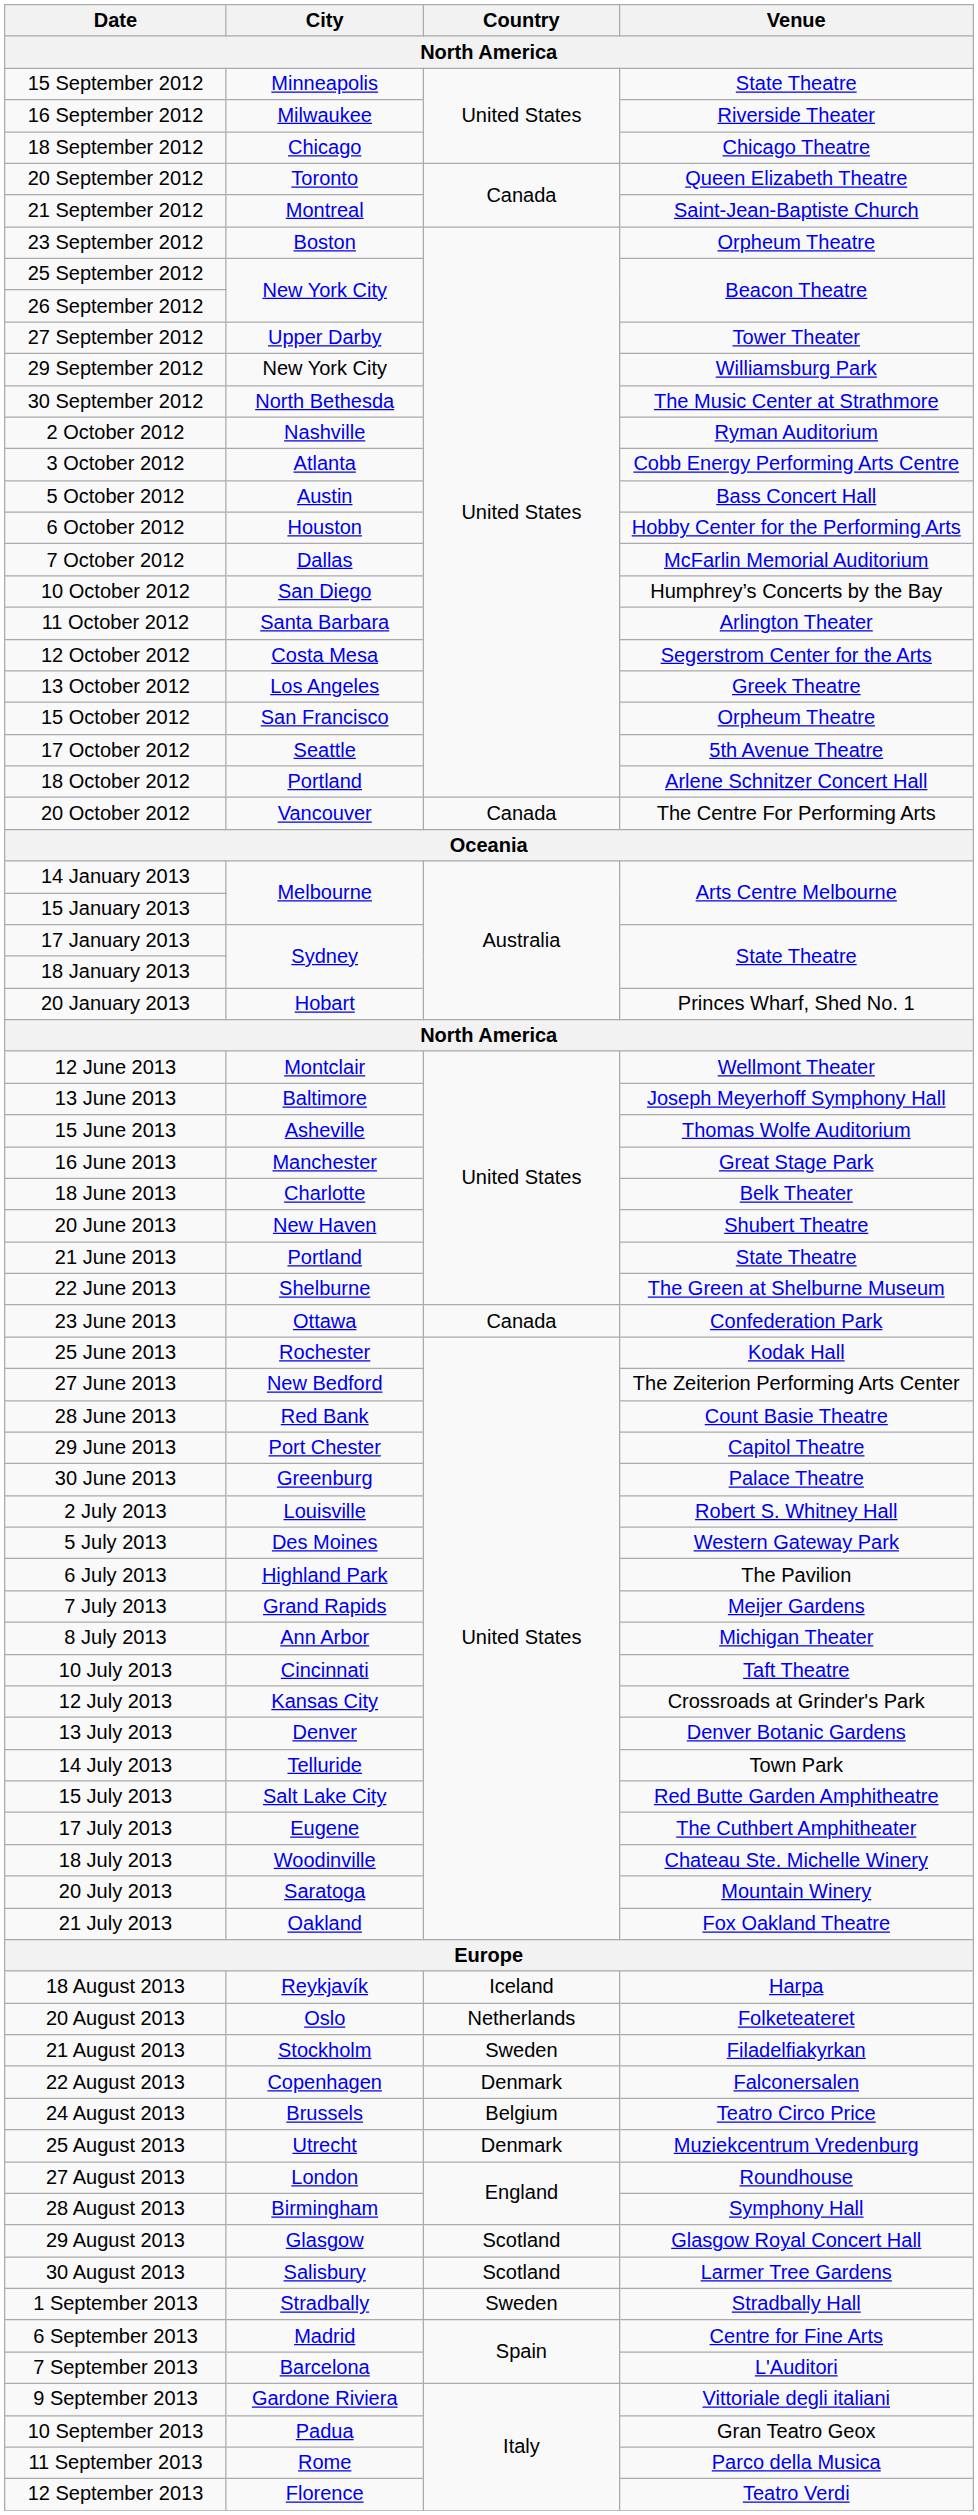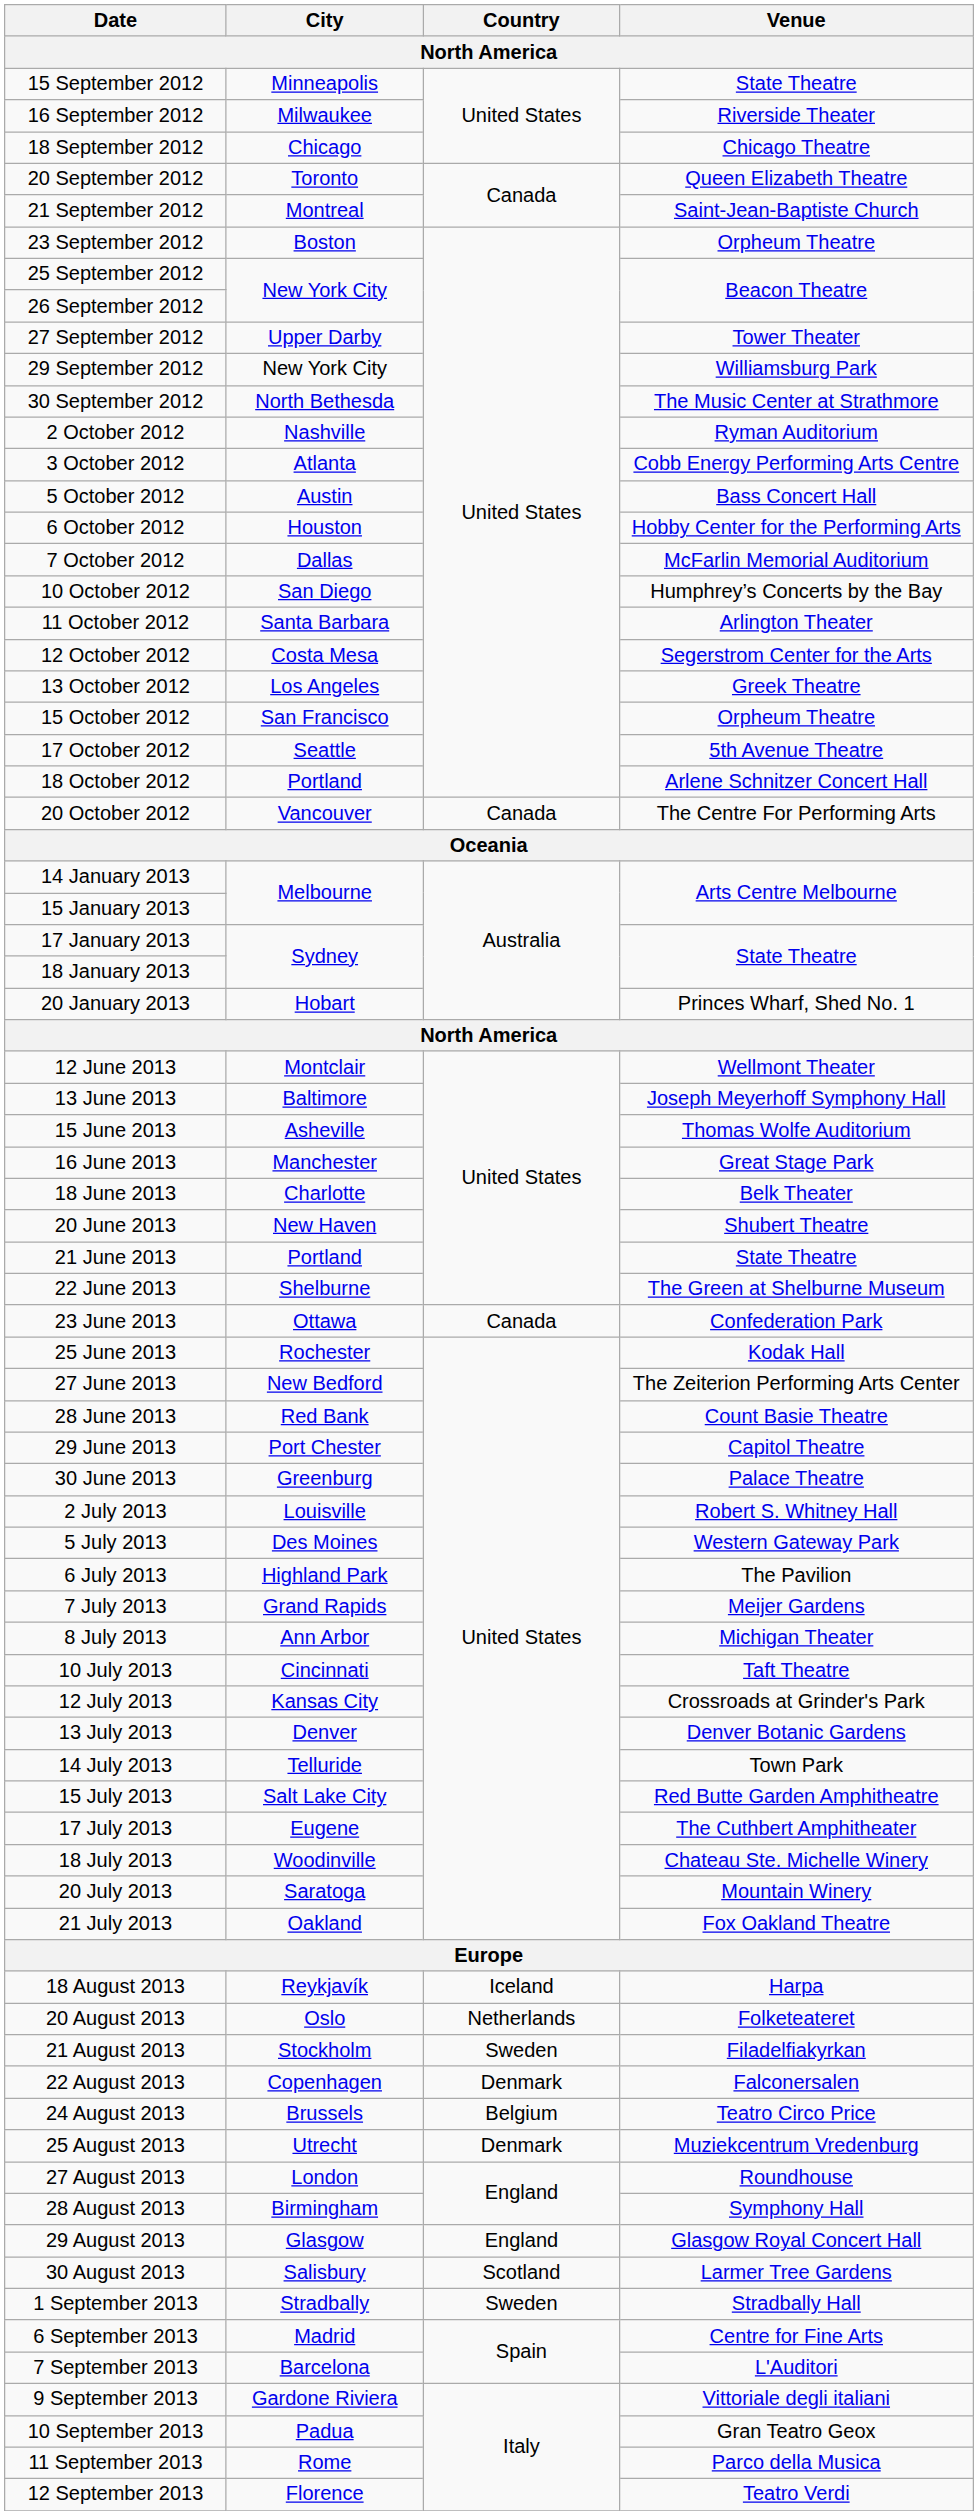(521, 2240) Scotland -> (521, 2240) England
